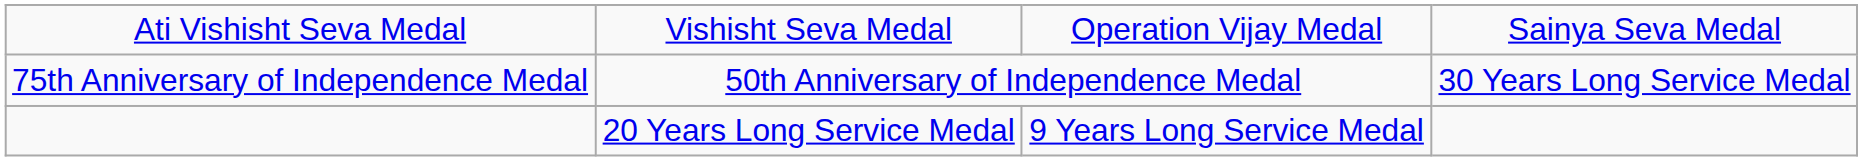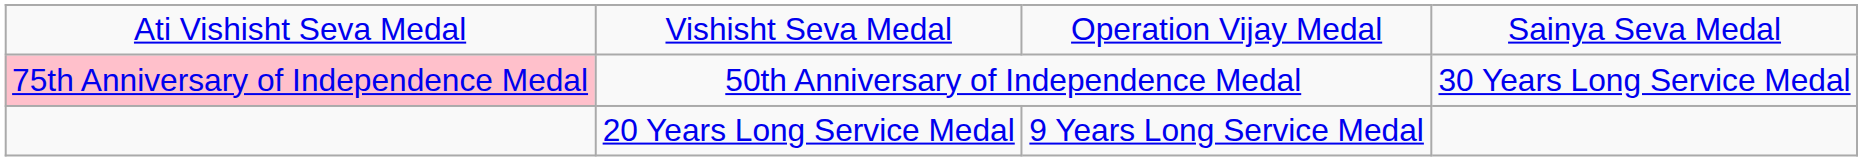(300, 79) no background -> (300, 79) pink background
